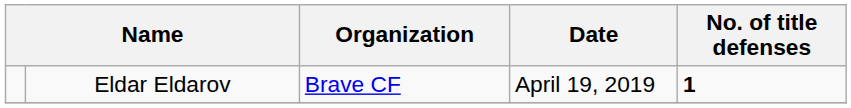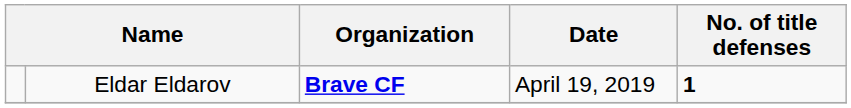(353, 84) normal -> (355, 84) bold
